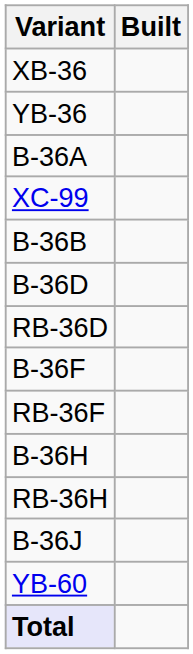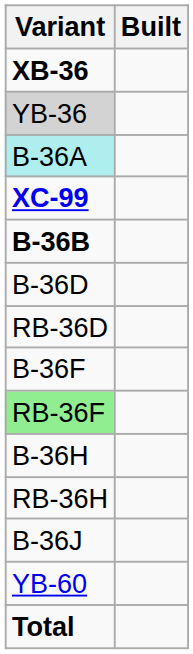(50, 70) normal -> (50, 70) bold
(50, 113) no background -> (50, 113) lightgrey background
(50, 156) no background -> (50, 156) paleturquoise background
(50, 198) normal -> (50, 198) bold
(50, 241) normal -> (51, 241) bold
(59, 412) no background -> (59, 412) lightgreen background
(43, 626) lavender background -> (43, 626) no background
